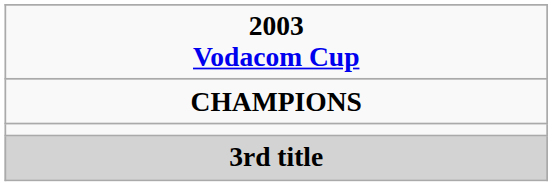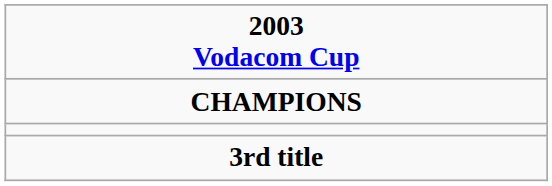(276, 157) lightgrey background -> (276, 157) no background
